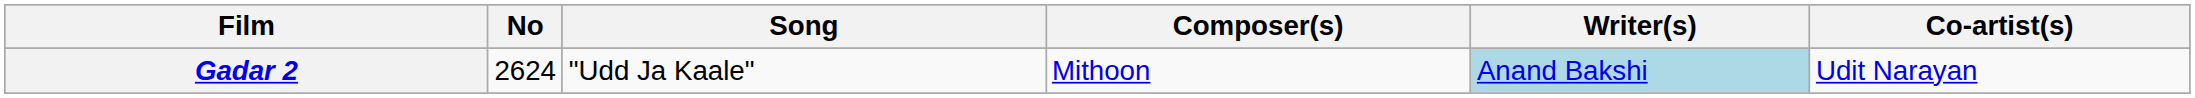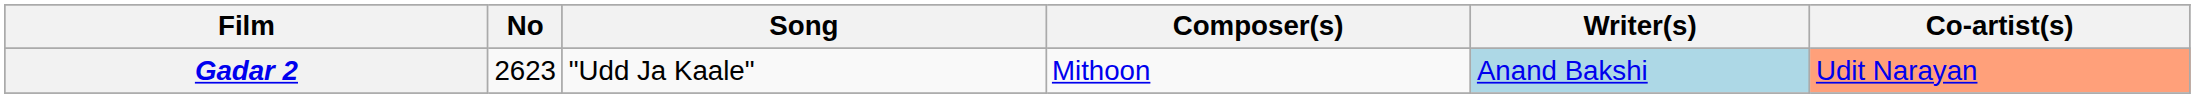(525, 70) 2624 -> (525, 70) 2623
(1897, 70) no background -> (1897, 70) lightsalmon background
